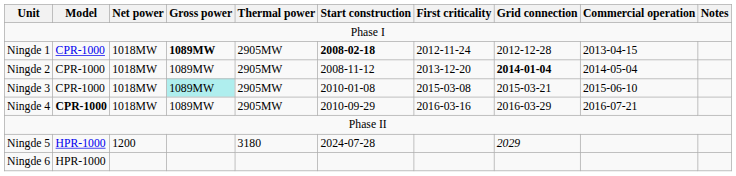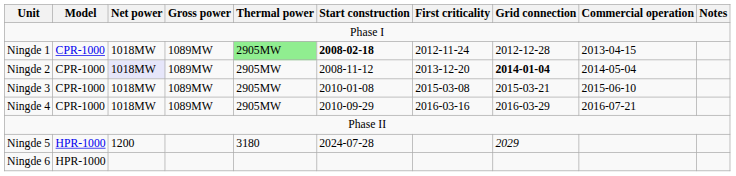(192, 50) bold -> (190, 50) normal
(260, 50) no background -> (259, 50) lightgreen background
(135, 69) no background -> (133, 69) lavender background
(192, 87) paleturquoise background -> (190, 87) no background
(81, 106) bold -> (80, 106) normal
